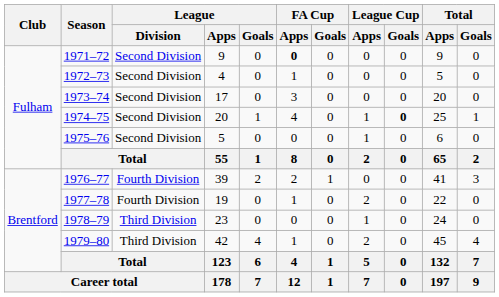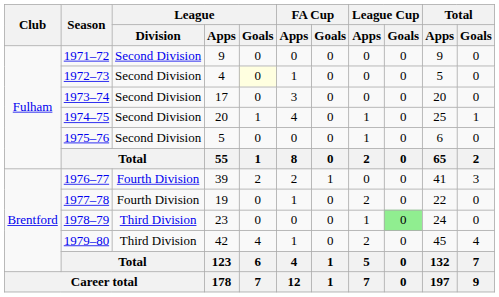(294, 55) bold -> (294, 55) normal
(258, 76) no background -> (258, 76) lightyellow background
(403, 117) bold -> (403, 117) normal
(403, 220) no background -> (403, 220) lightgreen background
